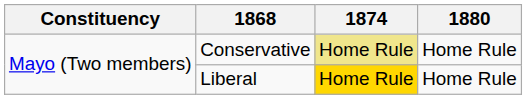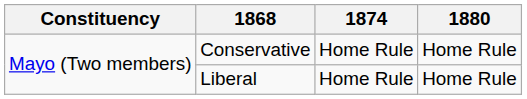(366, 49) khaki background -> (366, 49) no background
(366, 79) gold background -> (366, 79) no background
